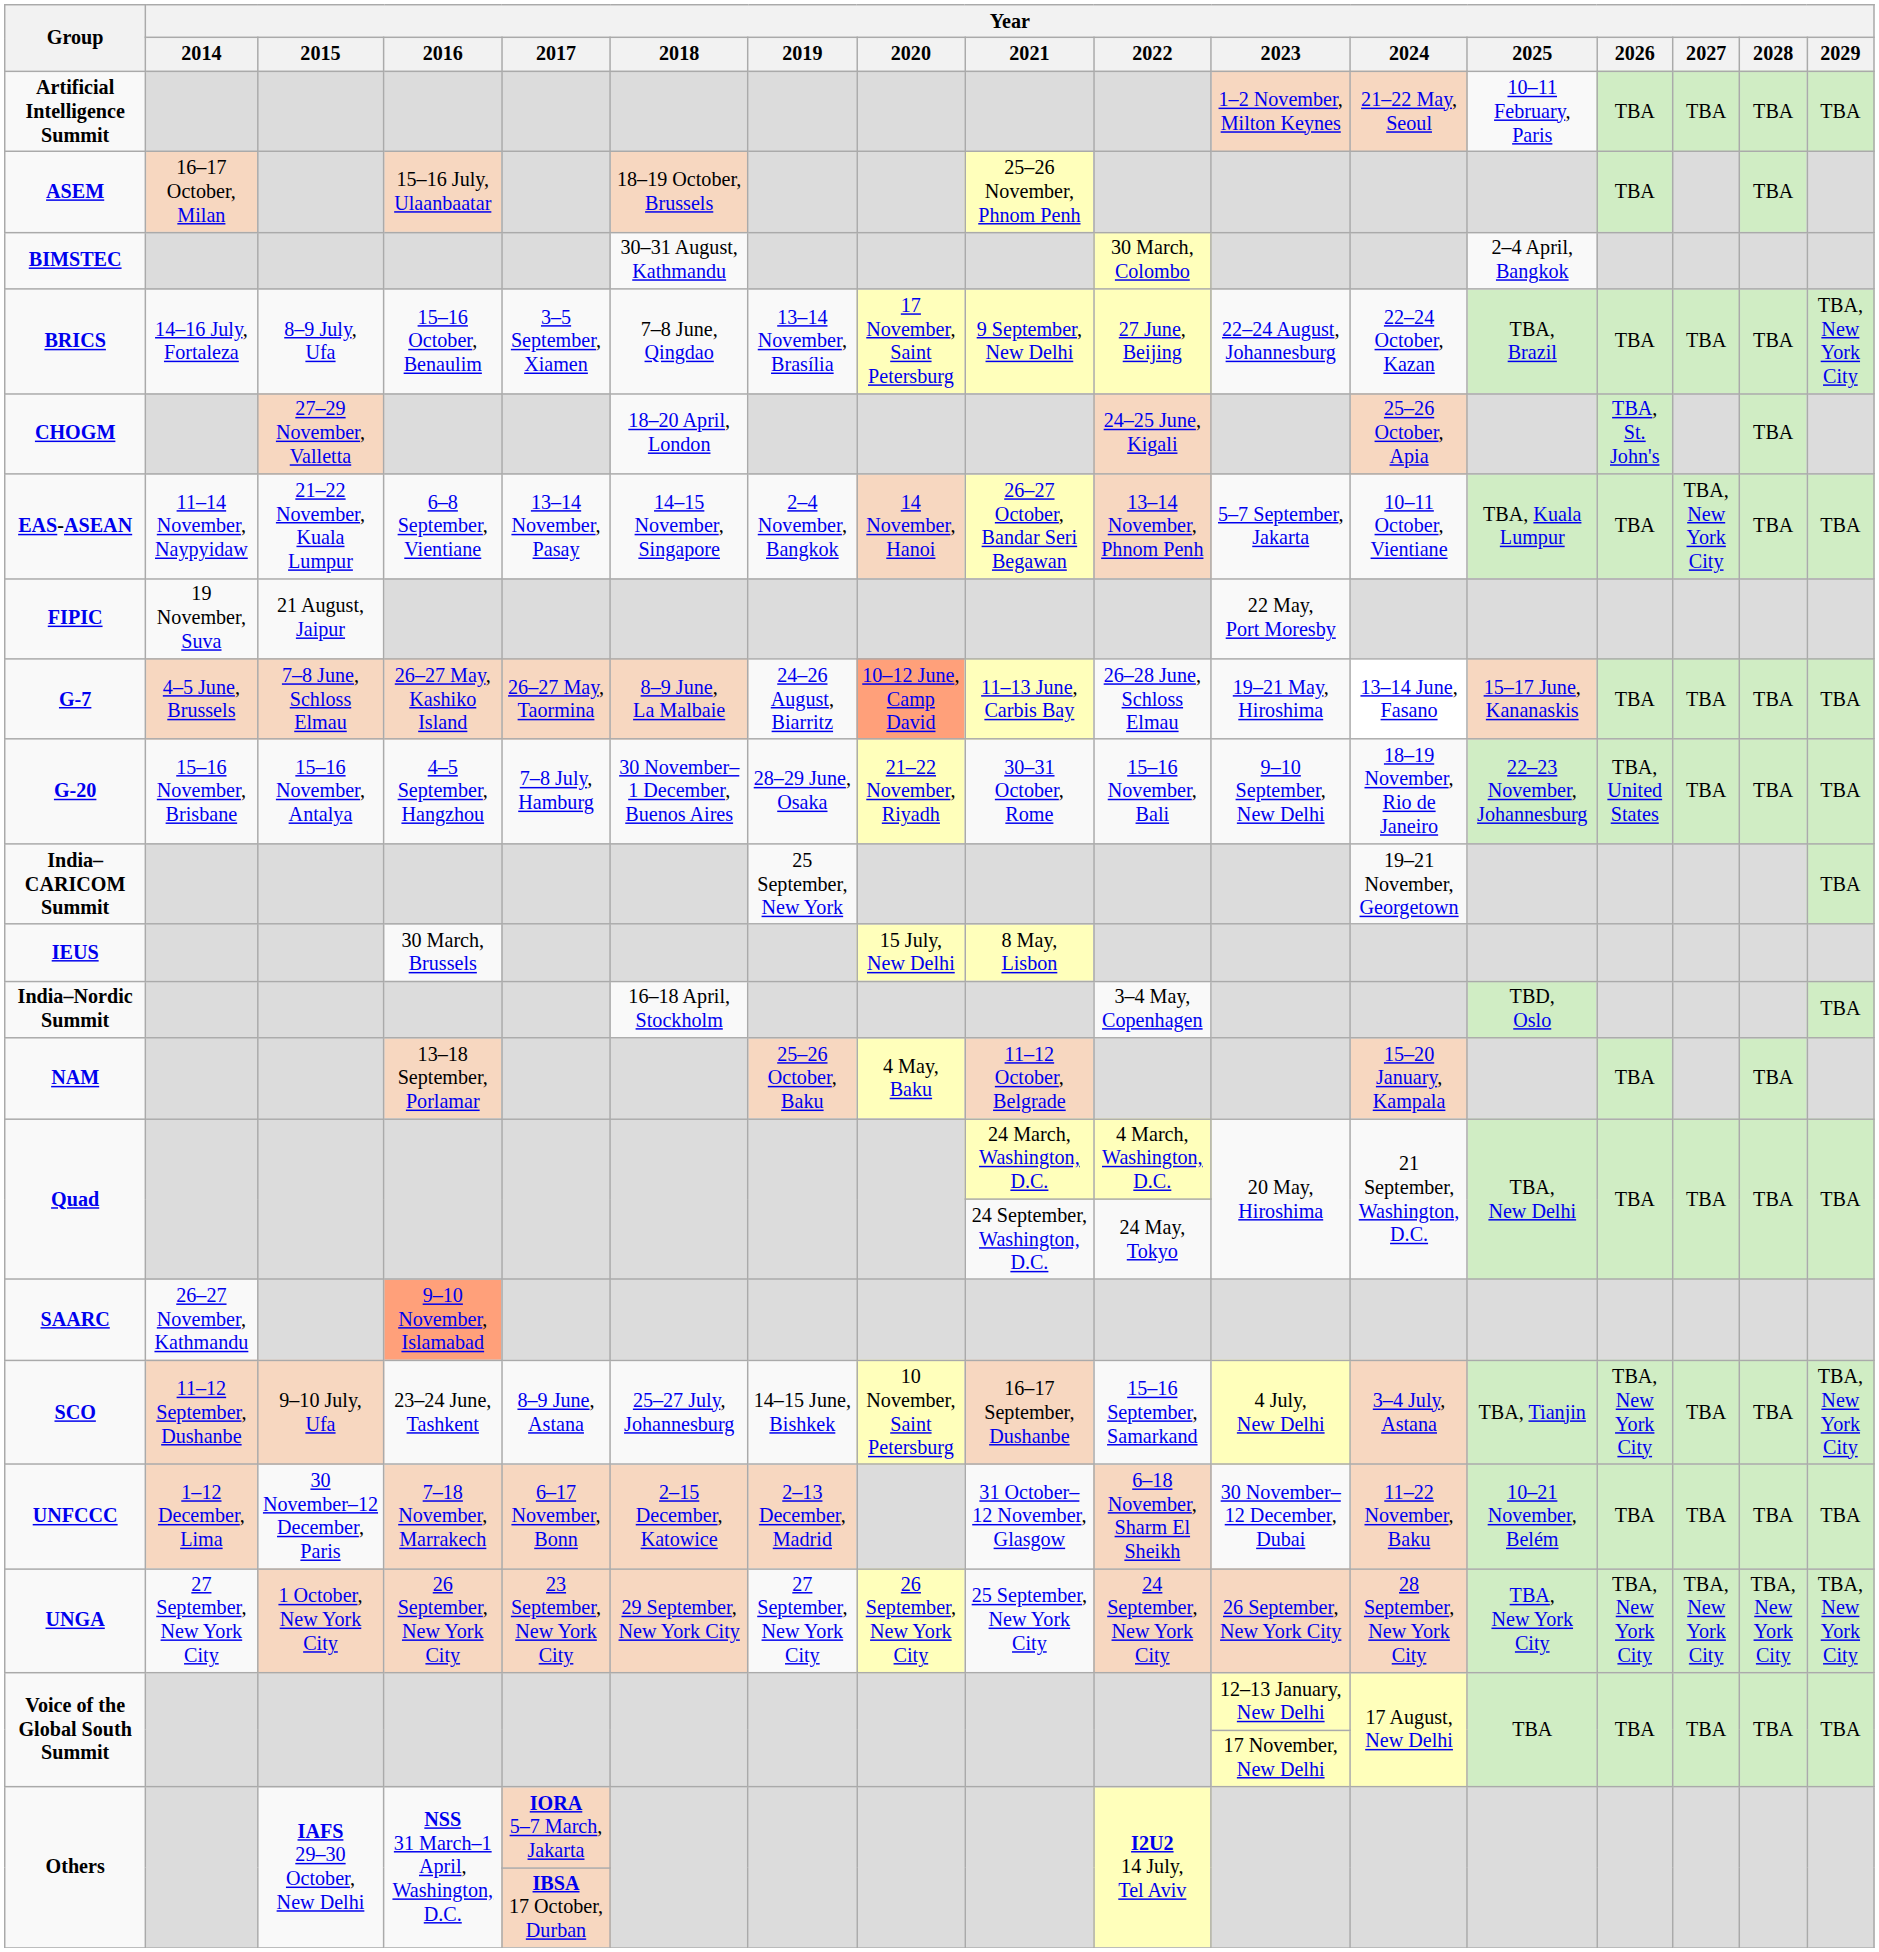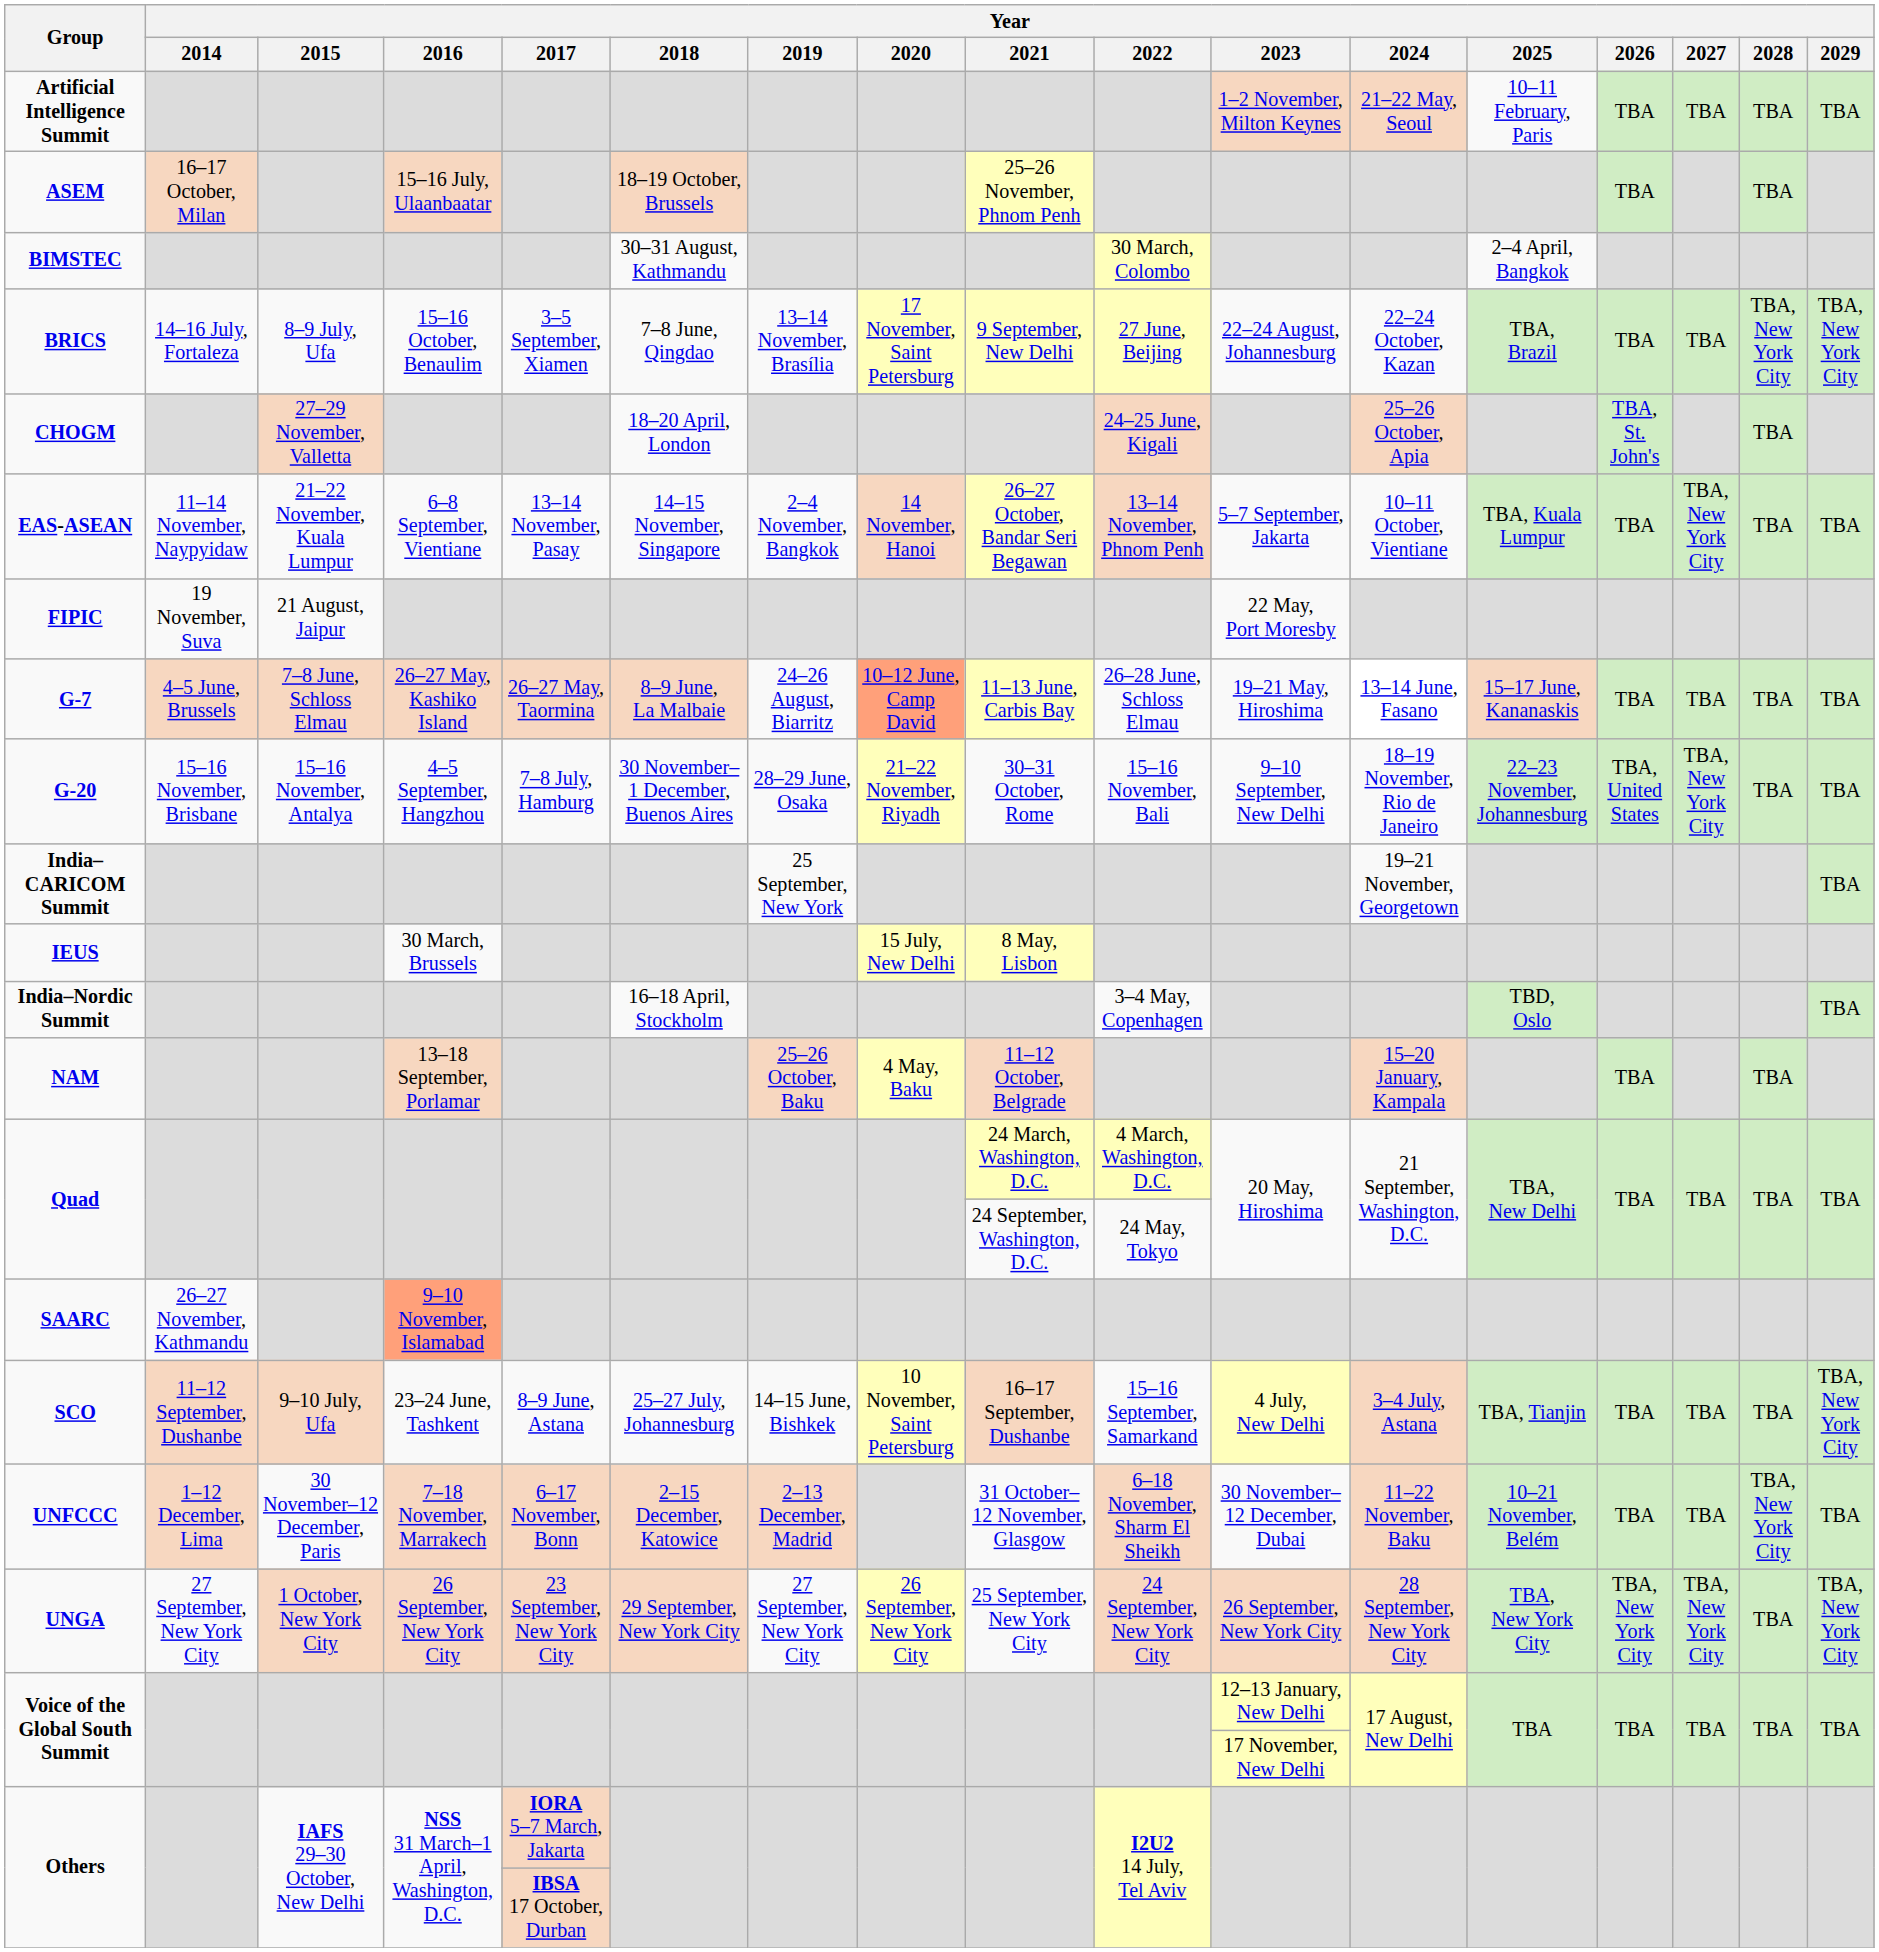(1773, 340) TBA -> (1773, 340) TBA, New York City
(1706, 790) TBA -> (1706, 790) TBA, New York City
(1635, 1411) TBA, New York City -> (1635, 1411) TBA
(1773, 1515) TBA -> (1773, 1515) TBA, New York City
(1773, 1620) TBA, New York City -> (1773, 1620) TBA
